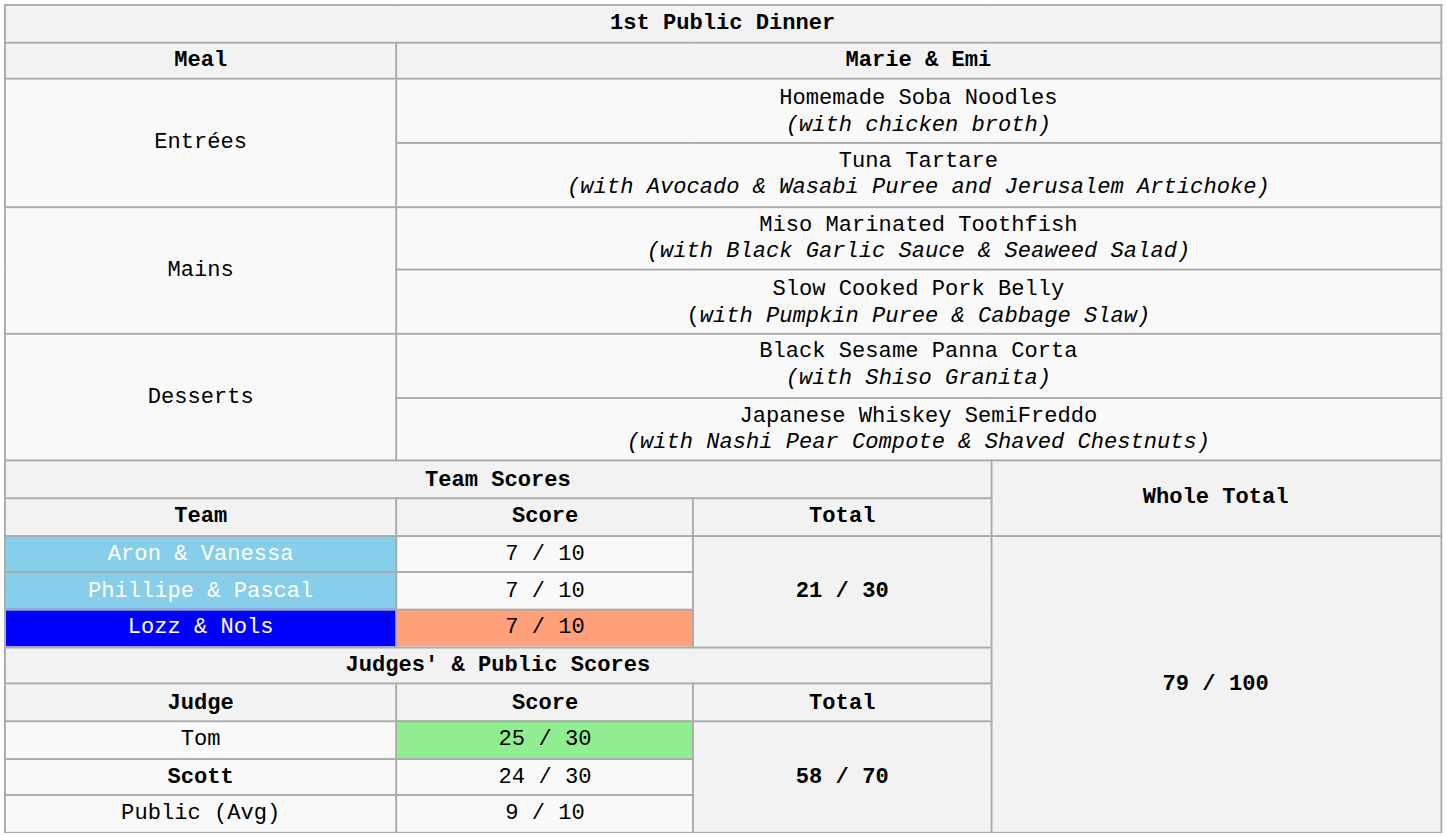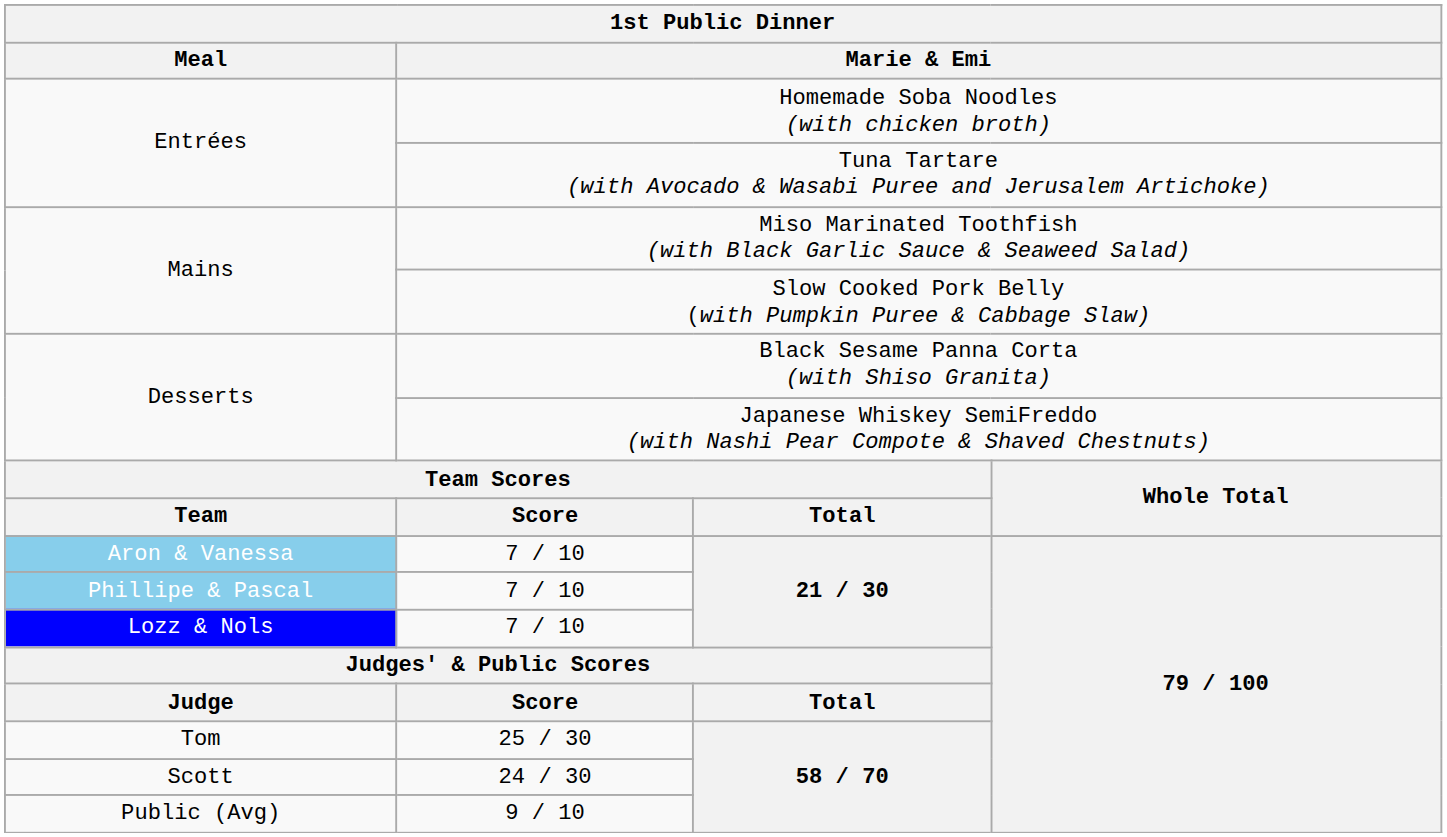(545, 628) lightsalmon background -> (545, 628) no background
(545, 739) lightgreen background -> (545, 739) no background
(201, 776) bold -> (201, 776) normal
